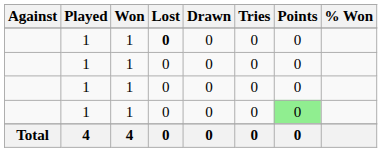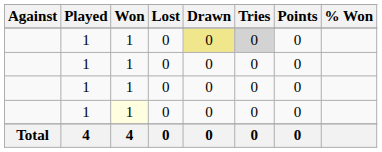(166, 40) bold -> (166, 40) normal
(209, 40) no background -> (209, 40) khaki background
(254, 40) no background -> (254, 40) lightgrey background
(130, 111) no background -> (130, 111) lightyellow background
(297, 111) lightgreen background -> (297, 111) no background
